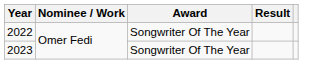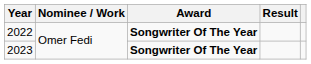(190, 31) normal -> (194, 31) bold
(190, 50) normal -> (194, 50) bold
